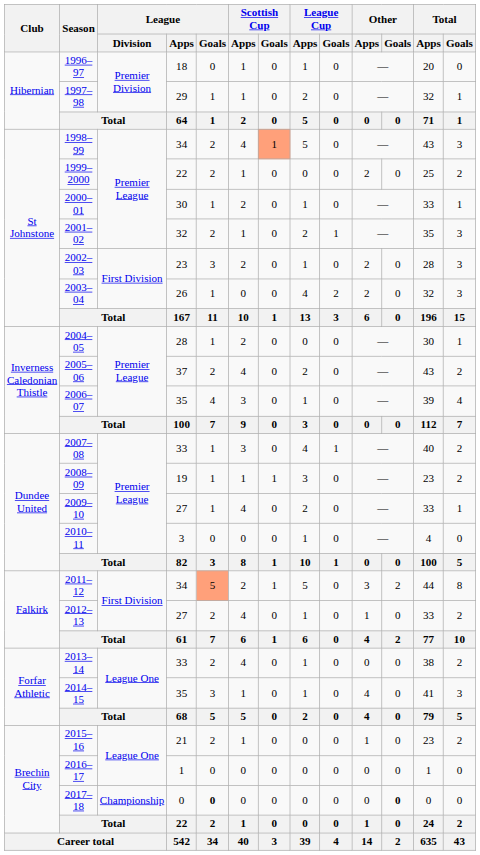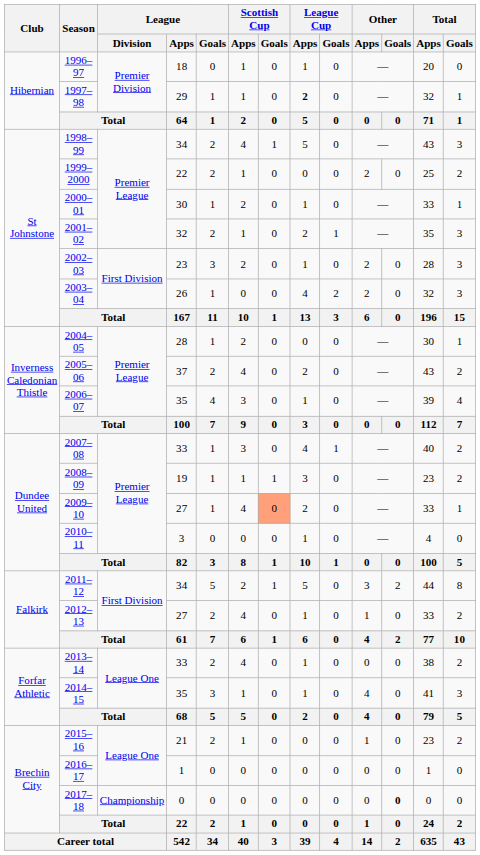(305, 96) normal -> (305, 96) bold
(274, 144) lightsalmon background -> (274, 144) no background
(274, 508) no background -> (274, 508) lightsalmon background
(212, 585) lightsalmon background -> (212, 585) no background
(212, 800) bold -> (212, 800) normal
